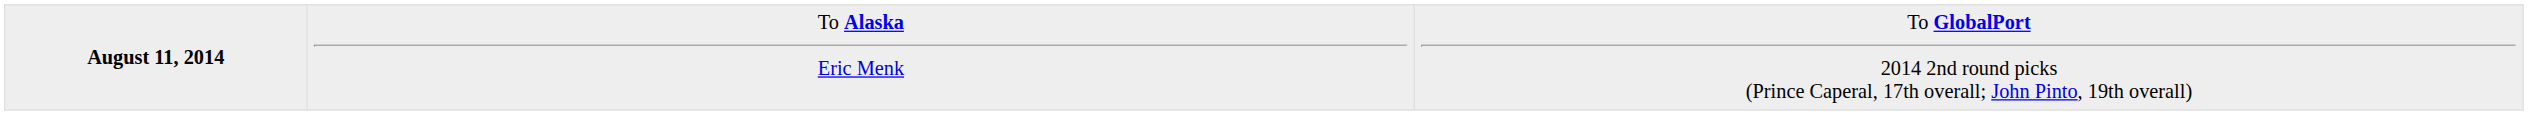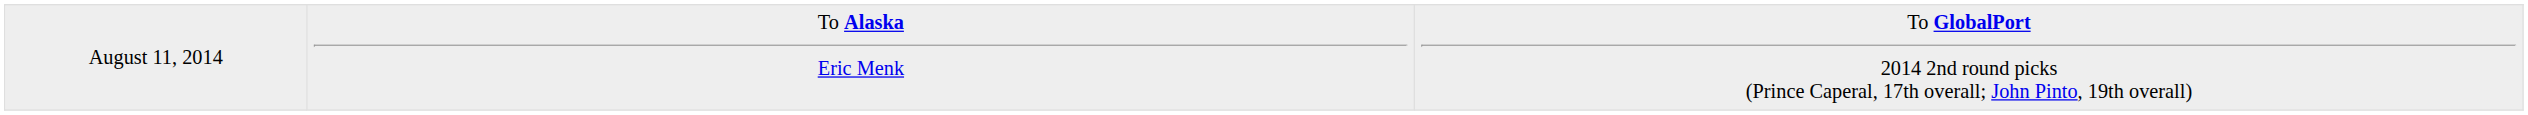(156, 57) bold -> (156, 57) normal
